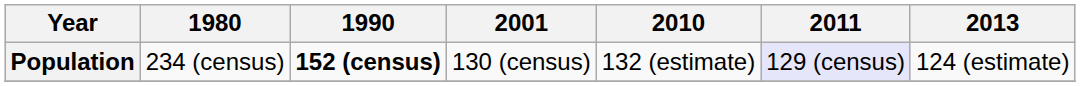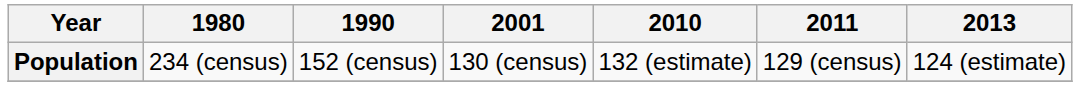(368, 61) bold -> (368, 61) normal
(836, 61) lavender background -> (832, 61) no background
